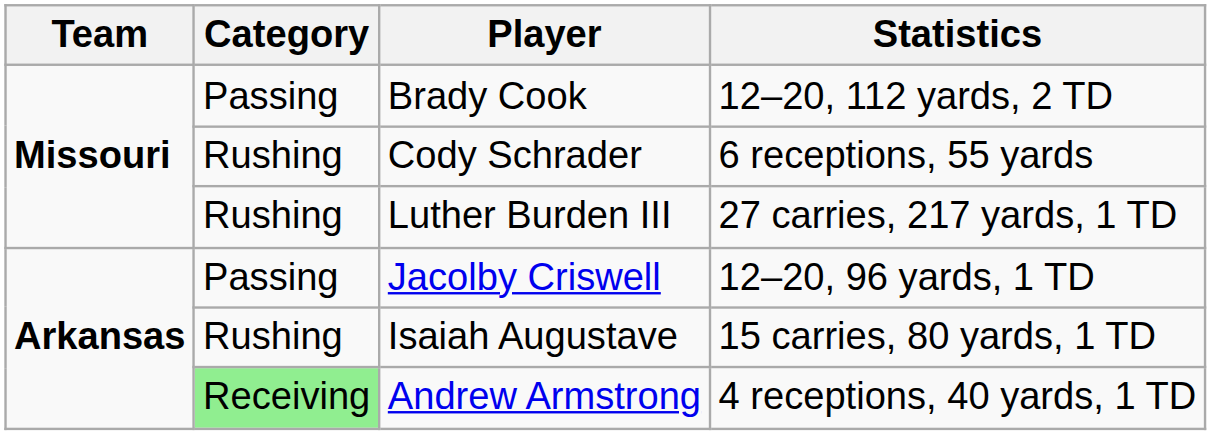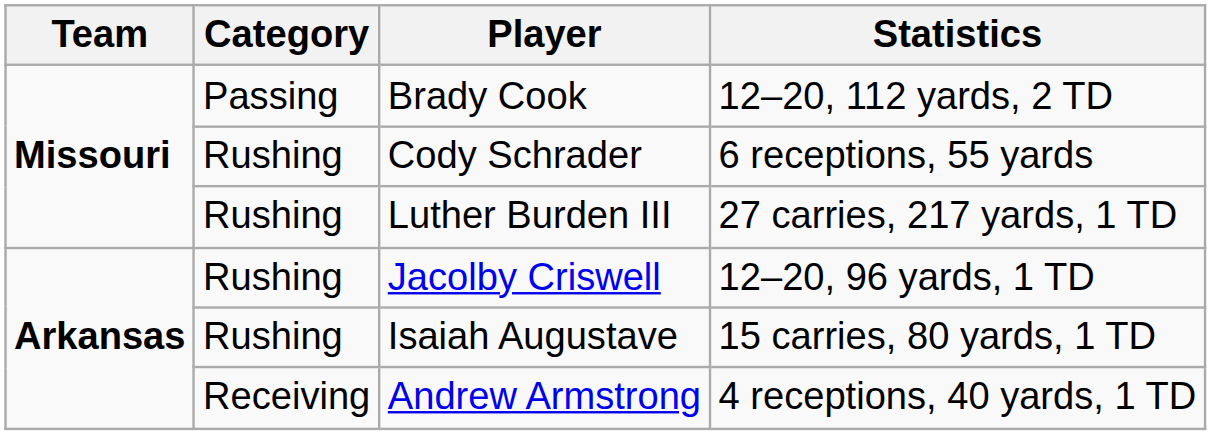(271, 276) Passing -> (273, 276) Rushing
(287, 397) lightgreen background -> (287, 397) no background
